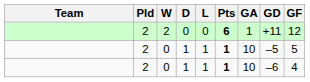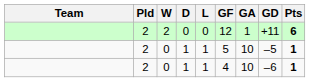columns swapped: (294, 13) <-> (227, 13)
